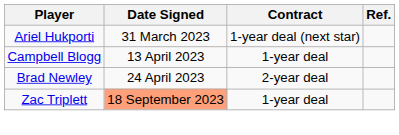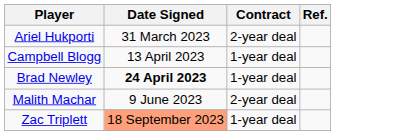(295, 36) 1-year deal (next star) -> (263, 36) 2-year deal
(166, 78) normal -> (166, 78) bold
(295, 78) 2-year deal -> (263, 78) 1-year deal
+ row: (54, 99)
